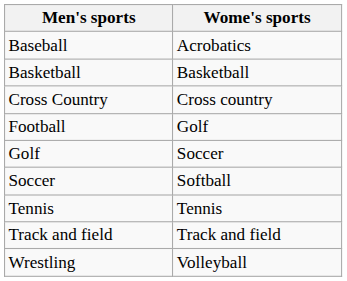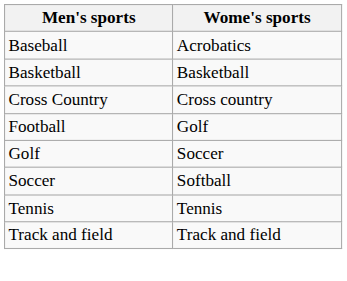- row: (42, 262)
